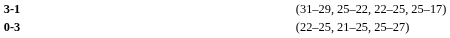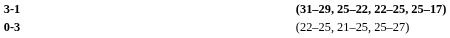(371, 9) normal -> (371, 9) bold
